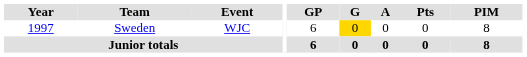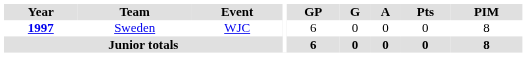(41, 28) normal -> (41, 28) bold
(355, 28) gold background -> (355, 28) no background
